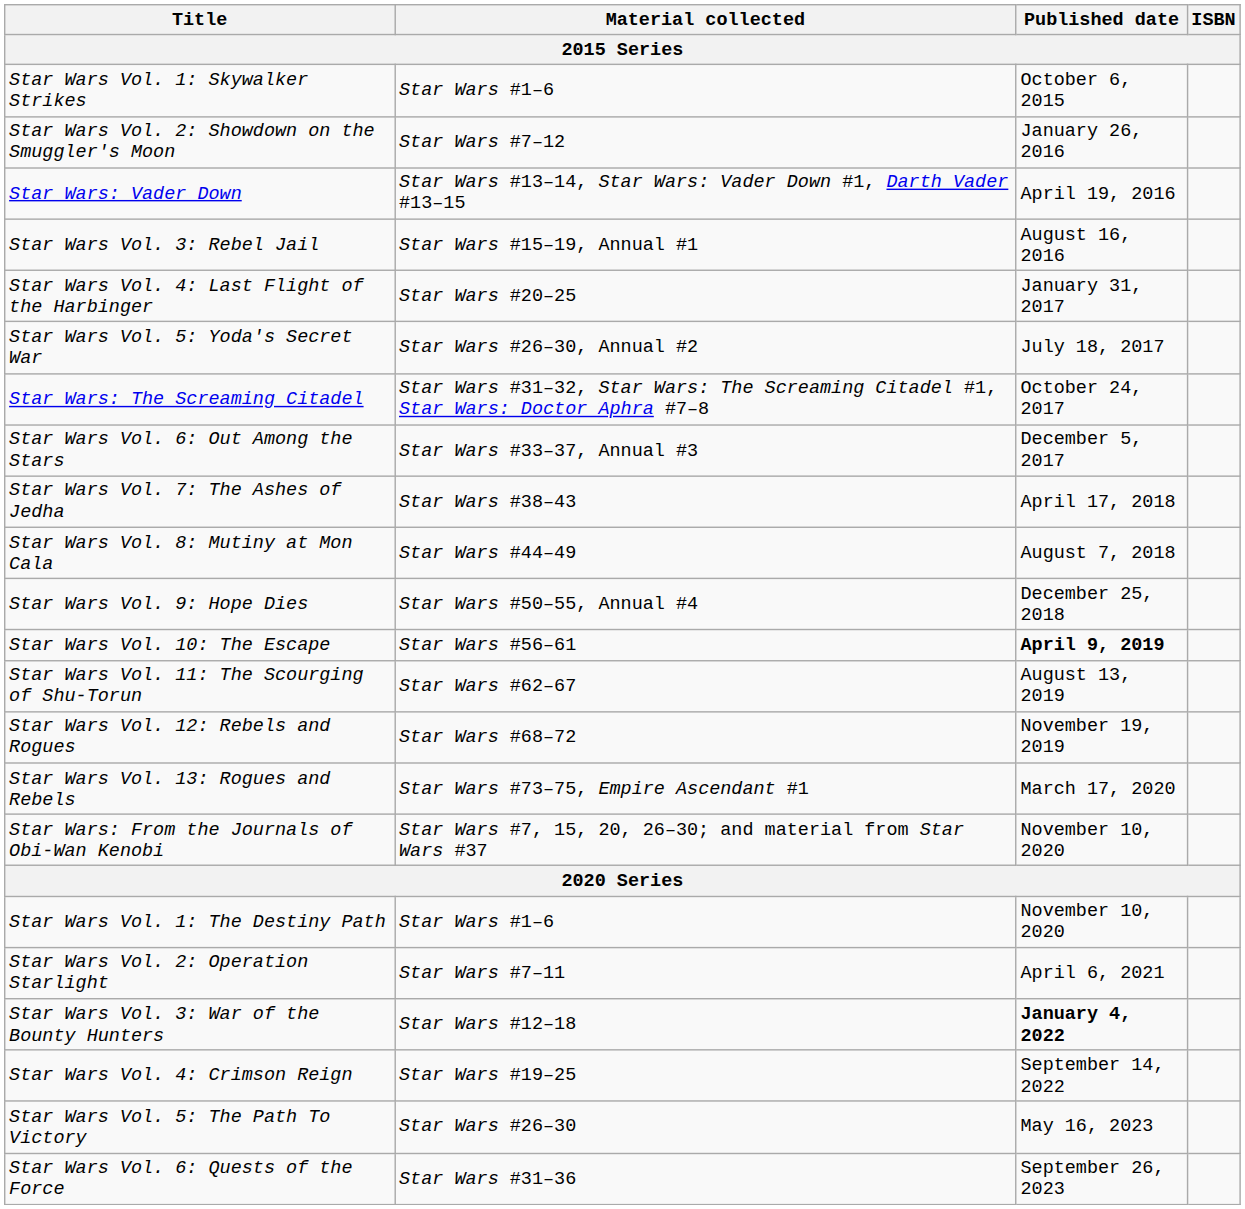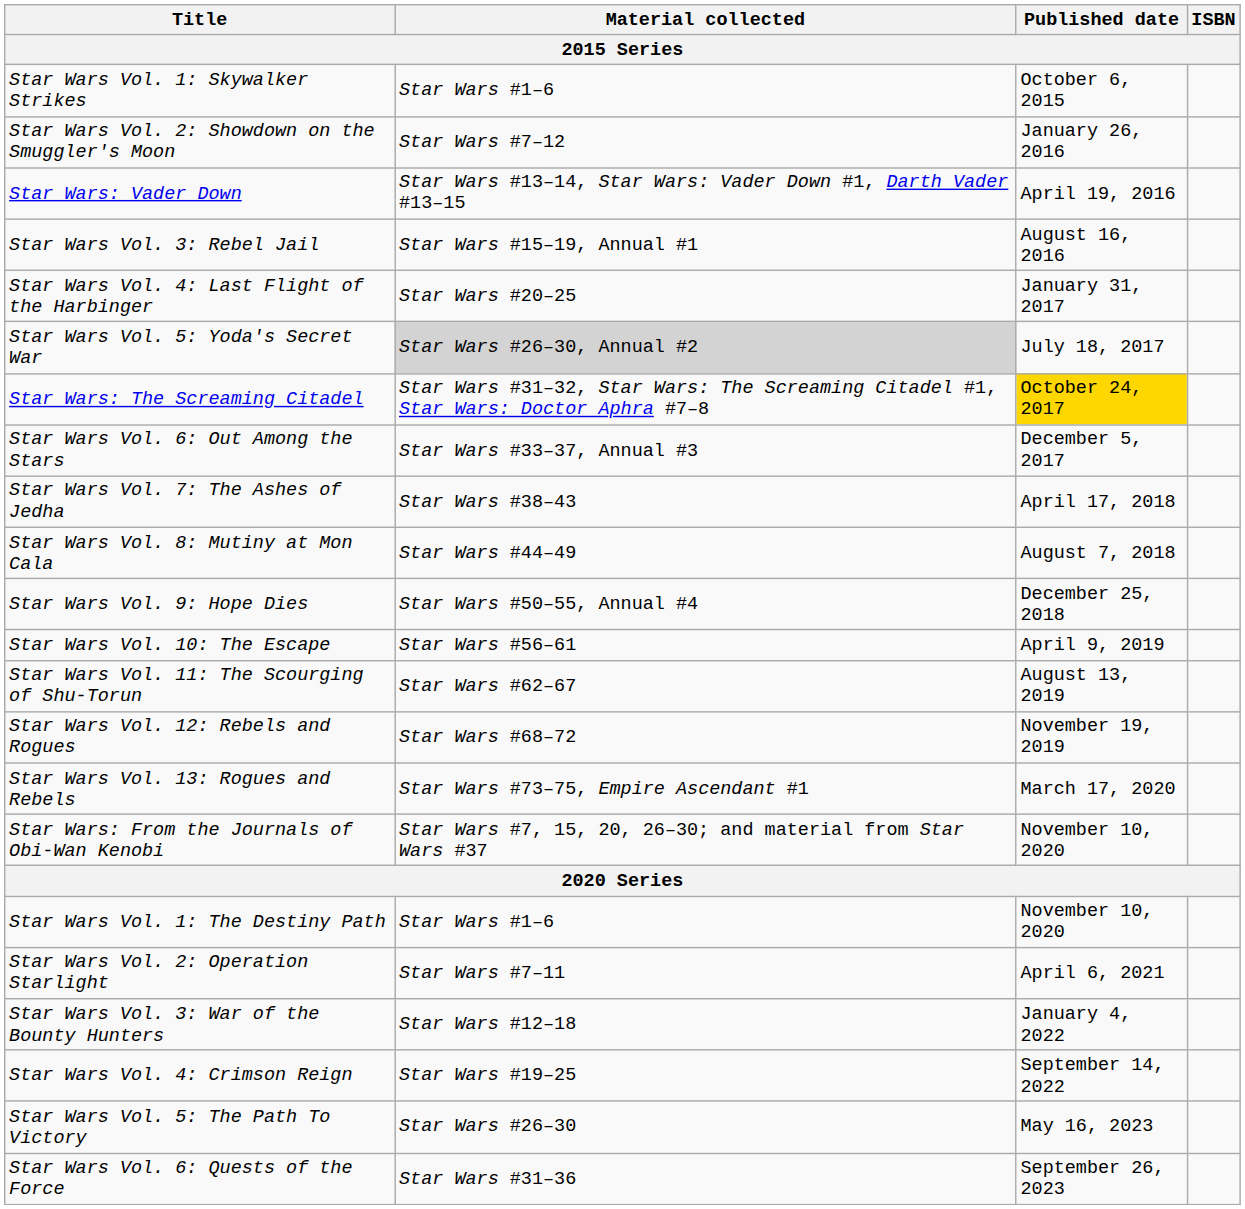(549, 348) no background -> (549, 348) lightgrey background
(1081, 399) no background -> (1081, 399) gold background
(1092, 645) bold -> (1092, 645) normal
(1076, 1024) bold -> (1076, 1024) normal
